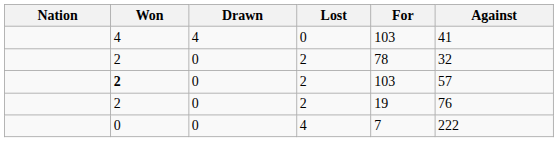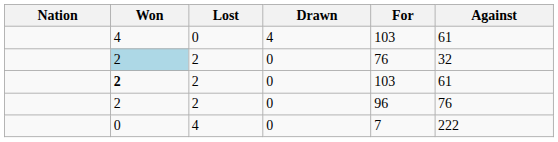columns swapped: (243, 15) <-> (334, 15)
(445, 37) 41 -> (445, 37) 61
(117, 59) no background -> (117, 59) lightblue background
(381, 59) 78 -> (381, 59) 76
(445, 81) 57 -> (445, 81) 61
(381, 103) 19 -> (381, 103) 96
